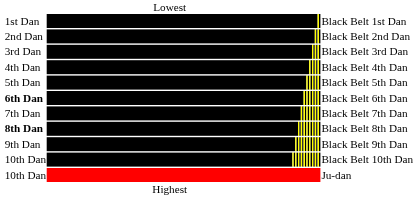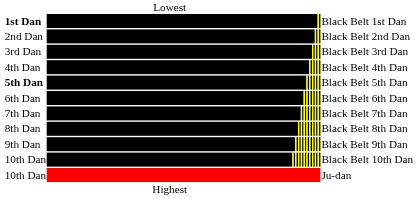(22, 21) normal -> (23, 21) bold
(23, 82) normal -> (24, 82) bold
(24, 98) bold -> (23, 98) normal
(24, 128) bold -> (23, 128) normal
